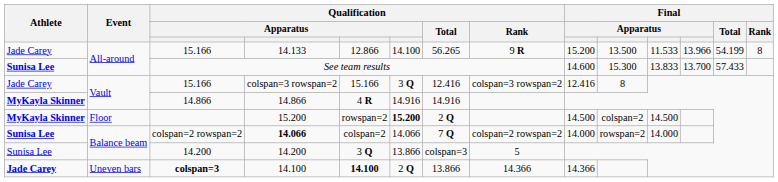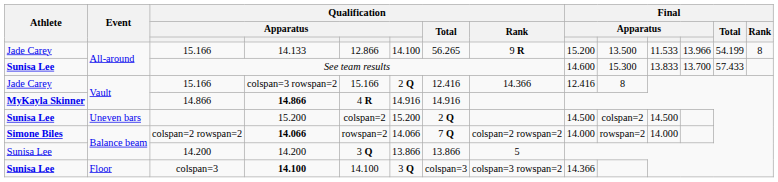(406, 84) 3 Q -> (406, 84) 2 Q
(517, 84) colspan=3 rowspan=2 -> (517, 84) 14.366
(292, 101) normal -> (292, 101) bold
(46, 118) MyKayla Skinner -> (30, 118) Sunisa Lee
(101, 118) Floor -> (115, 118) Uneven bars
(365, 118) rowspan=2 -> (365, 118) colspan=2
(406, 118) bold -> (406, 118) normal
(30, 135) Sunisa Lee -> (35, 135) Simone Biles
(365, 135) colspan=2 -> (365, 135) rowspan=2
(446, 151) colspan=3 -> (446, 151) 13.866
(31, 168) Jade Carey -> (30, 168) Sunisa Lee
(115, 168) Uneven bars -> (101, 168) Floor
(197, 168) bold -> (197, 168) normal
(292, 168) normal -> (292, 168) bold
(365, 168) bold -> (365, 168) normal
(406, 168) 2 Q -> (406, 168) 3 Q
(446, 168) 13.866 -> (446, 168) colspan=3
(517, 168) 14.366 -> (517, 168) colspan=3 rowspan=2
